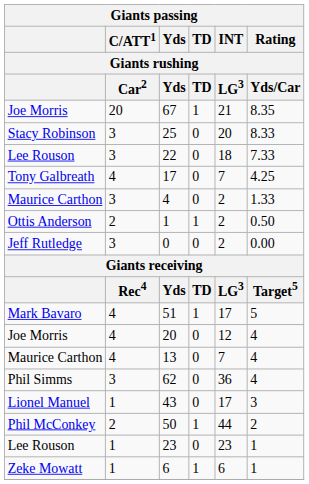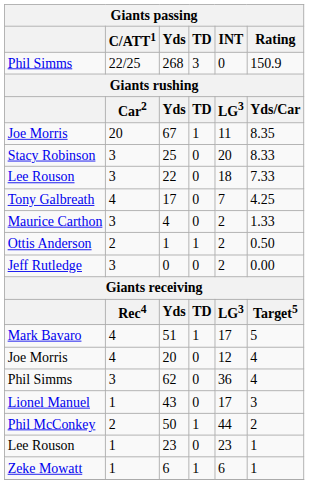+ row: (173, 63)
(225, 111) 21 -> (225, 133) 11
- row: (169, 357)
